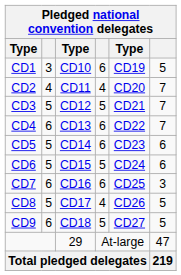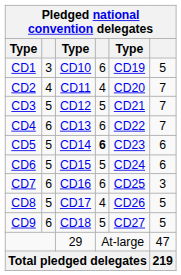(102, 145) normal -> (102, 145) bold
